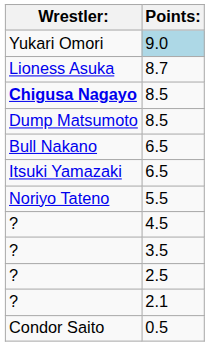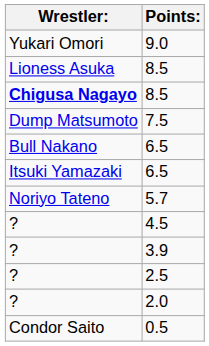(157, 43) lightblue background -> (157, 43) no background
(157, 69) 8.7 -> (157, 69) 8.5
(157, 120) 8.5 -> (157, 120) 7.5
(157, 198) 5.5 -> (157, 198) 5.7
(157, 250) 3.5 -> (157, 250) 3.9
(157, 302) 2.1 -> (157, 302) 2.0
